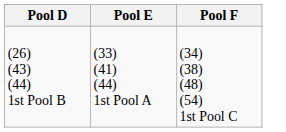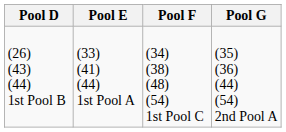+ column: (246, 15)
